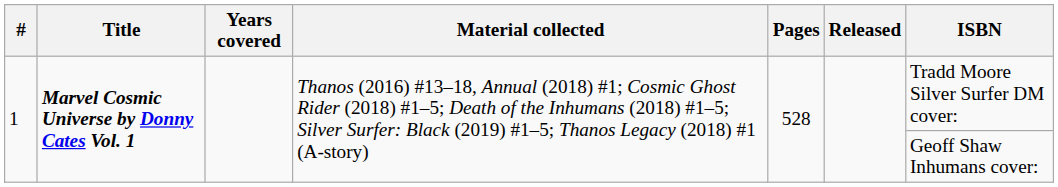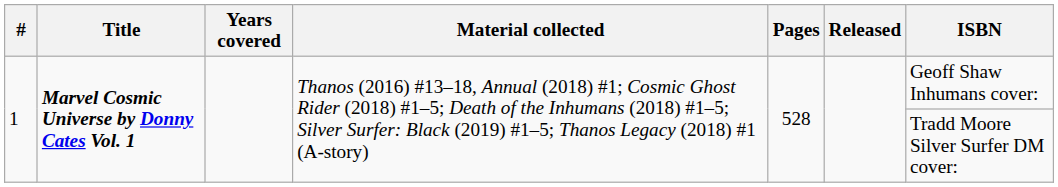(977, 93) Tradd Moore Silver Surfer DM cover: -> (974, 82) Geoff Shaw Inhumans cover:
(974, 156) Geoff Shaw Inhumans cover: -> (977, 145) Tradd Moore Silver Surfer DM cover:
